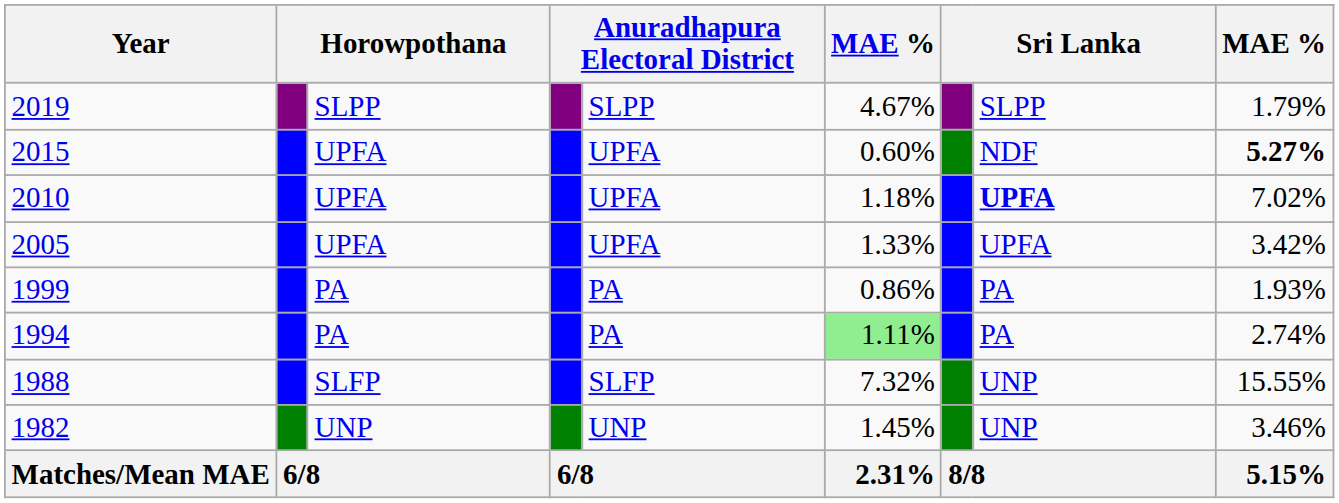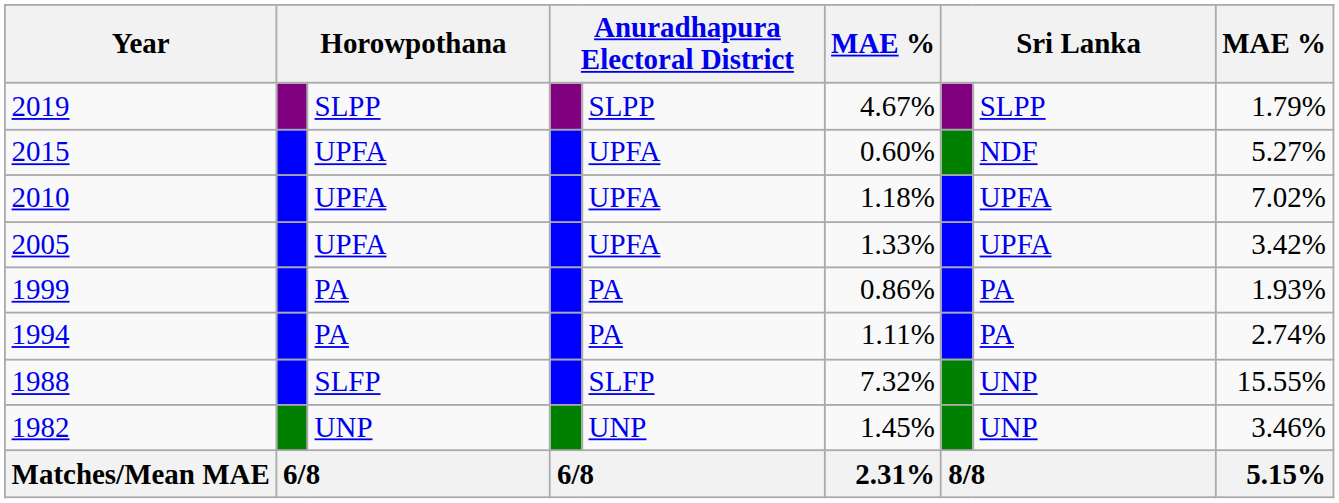(1286, 151) bold -> (1289, 151) normal
(1017, 197) bold -> (1016, 197) normal
(898, 335) lightgreen background -> (898, 335) no background
